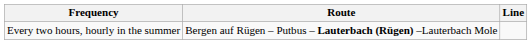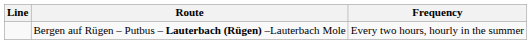columns swapped: (513, 13) <-> (94, 13)
